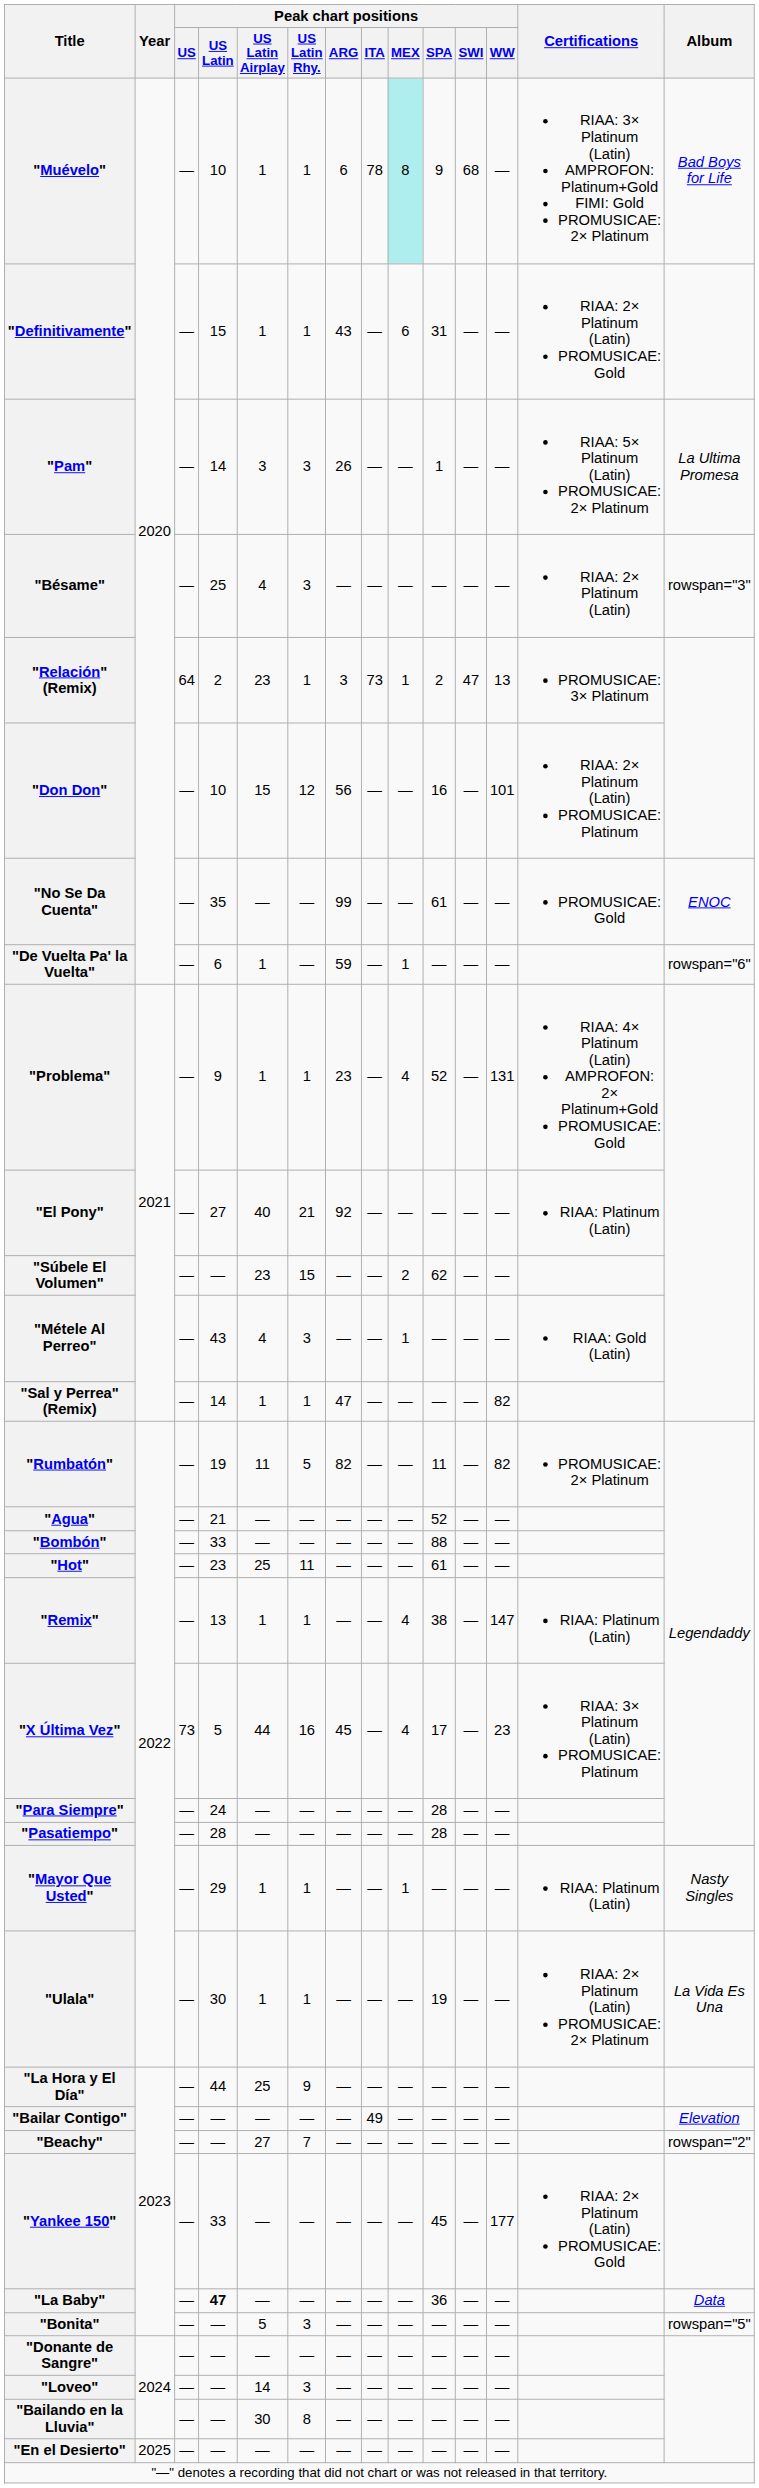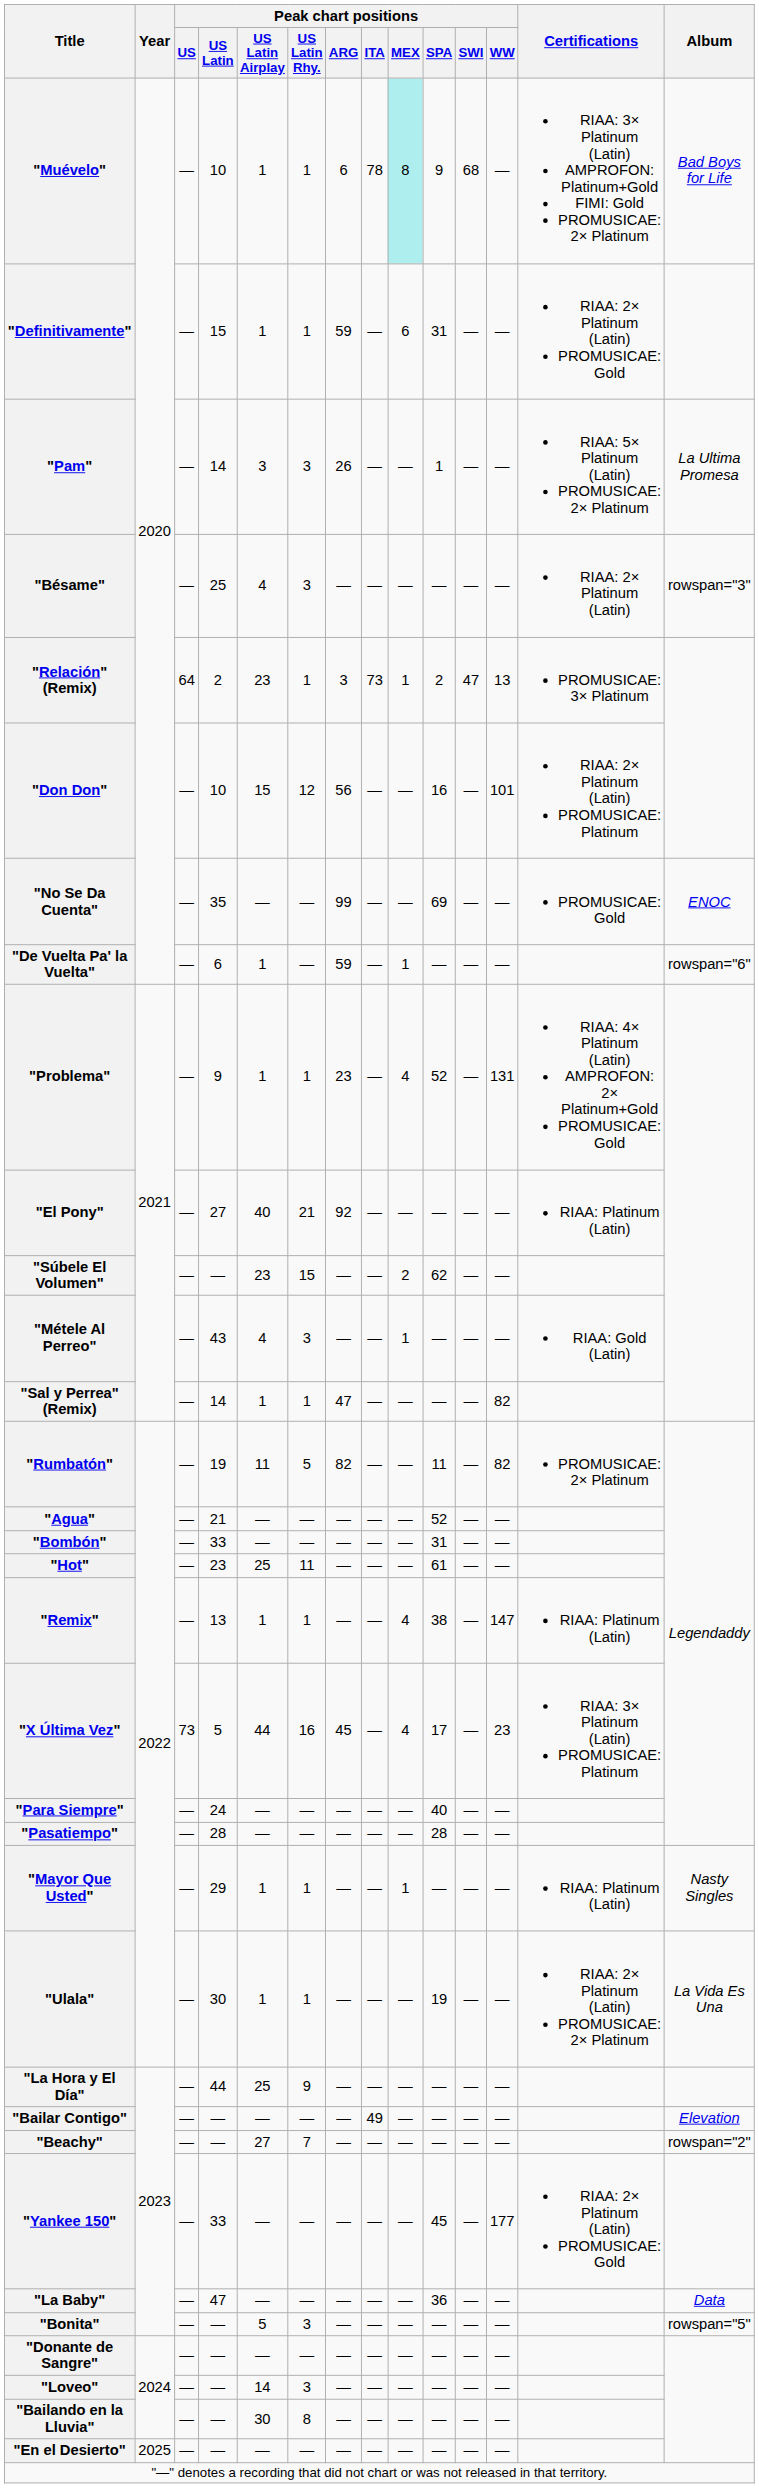(344, 331) 43 -> (344, 331) 59
(439, 901) 61 -> (439, 901) 69
(439, 1542) 88 -> (439, 1542) 31
(439, 1810) 28 -> (439, 1810) 40
(218, 2300) bold -> (218, 2300) normal
